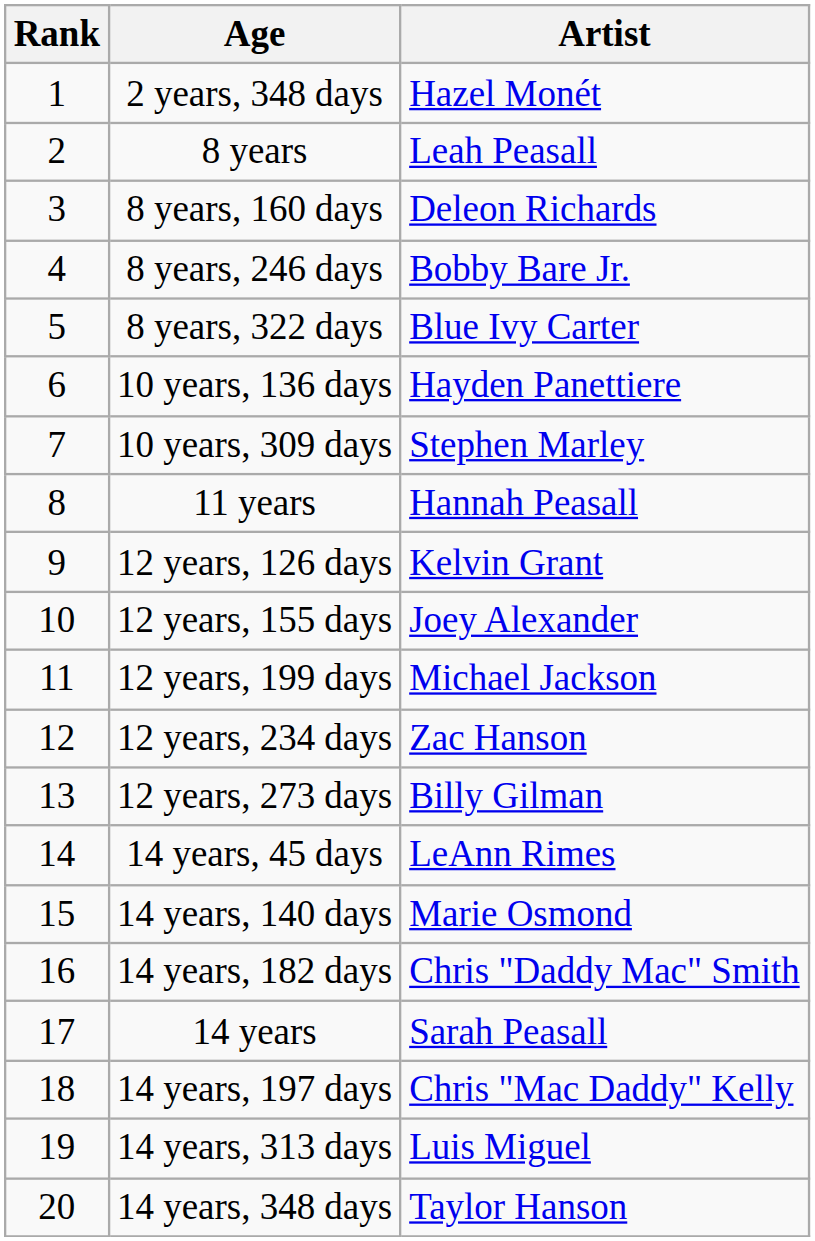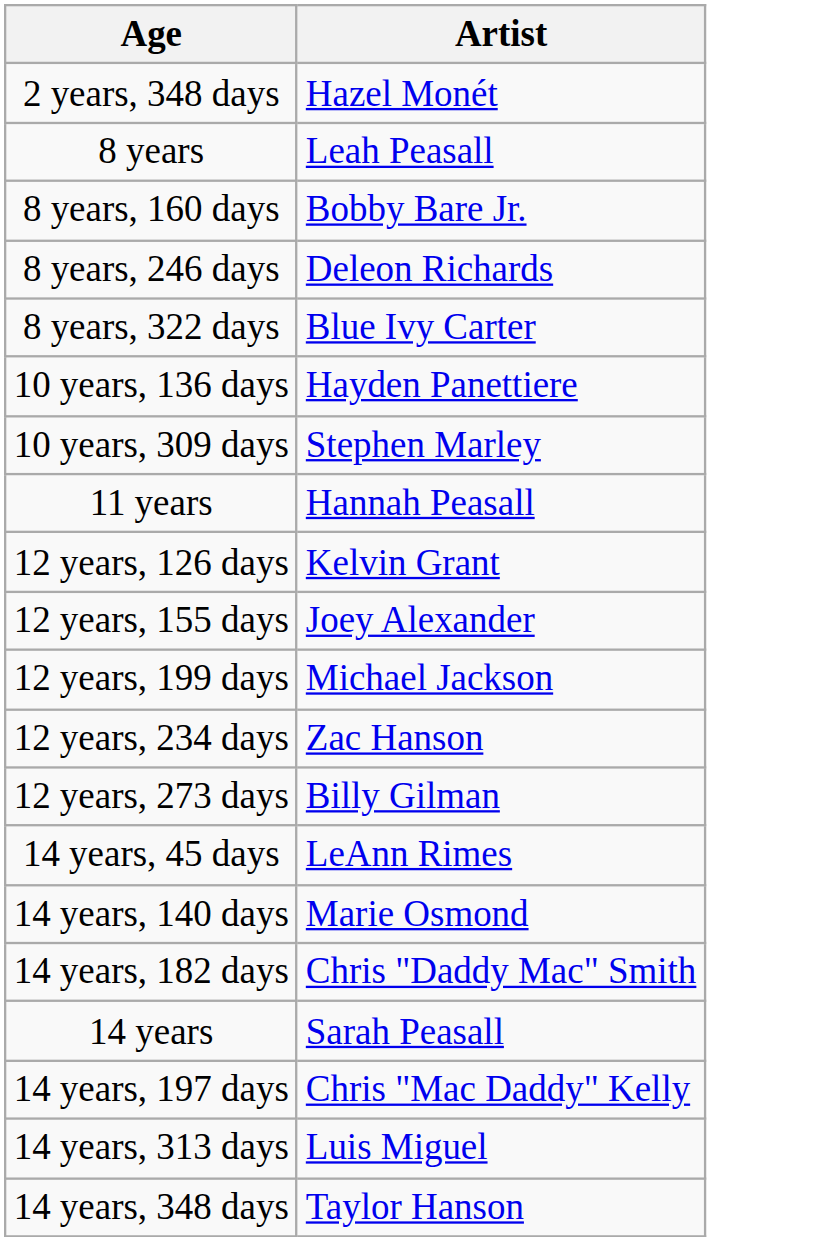- column: (57, 33)
(533, 209) Deleon Richards -> (416, 209) Bobby Bare Jr.
(520, 268) Bobby Bare Jr. -> (429, 268) Deleon Richards
